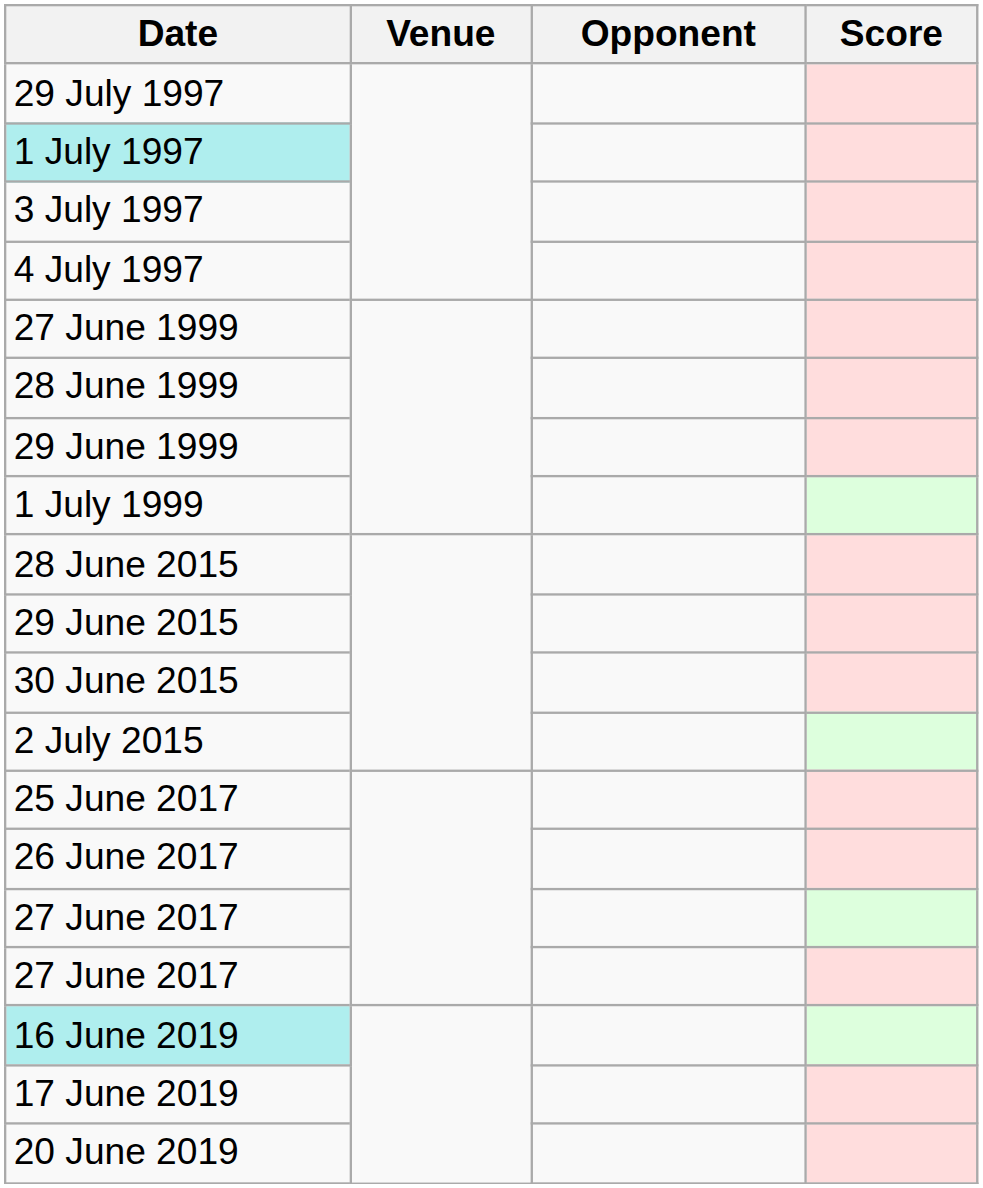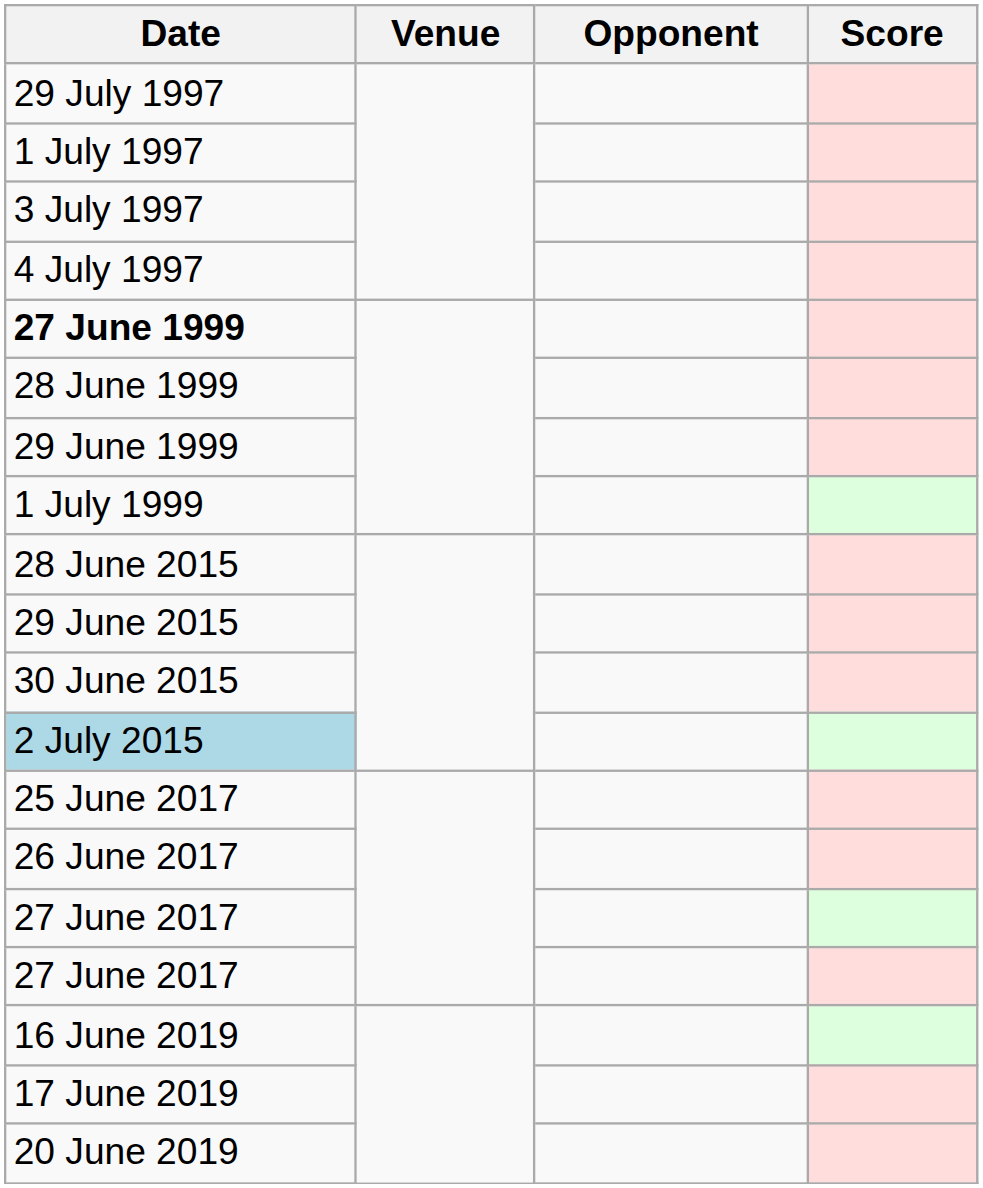(109, 151) paleturquoise background -> (109, 151) no background
(126, 328) normal -> (129, 328) bold
(109, 740) no background -> (109, 740) lightblue background
(126, 1034) paleturquoise background -> (126, 1034) no background
